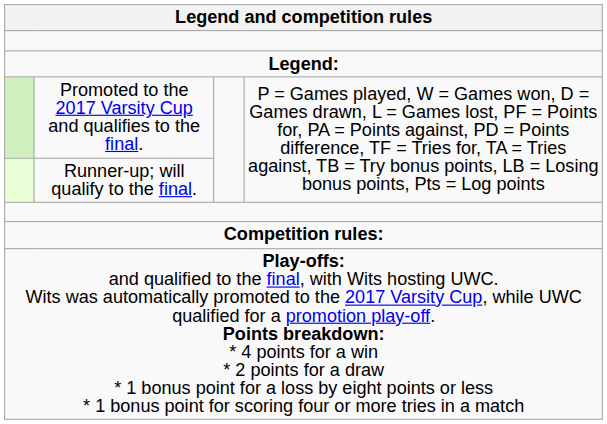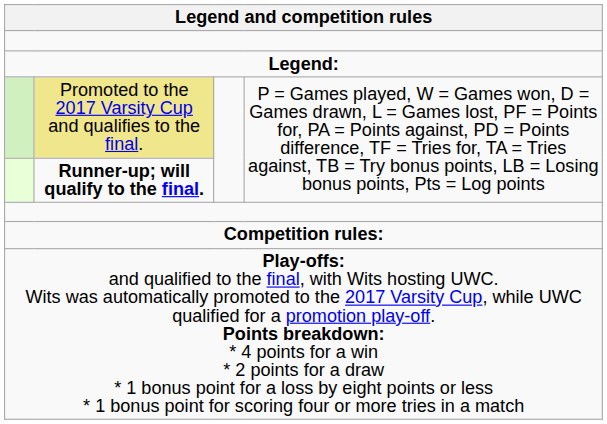(124, 117) no background -> (124, 117) khaki background
(124, 179) normal -> (124, 179) bold
